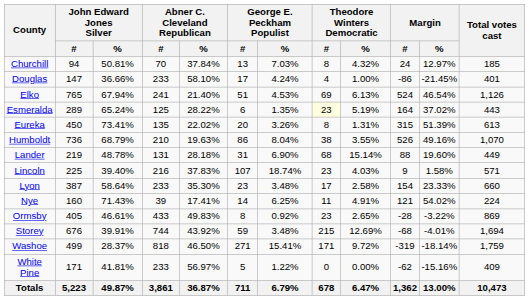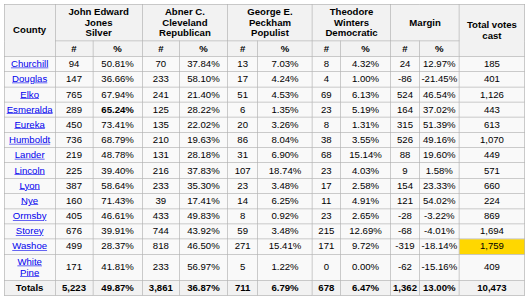(118, 109) normal -> (118, 109) bold
(326, 109) lightyellow background -> (326, 109) no background
(492, 246) no background -> (492, 246) gold background
